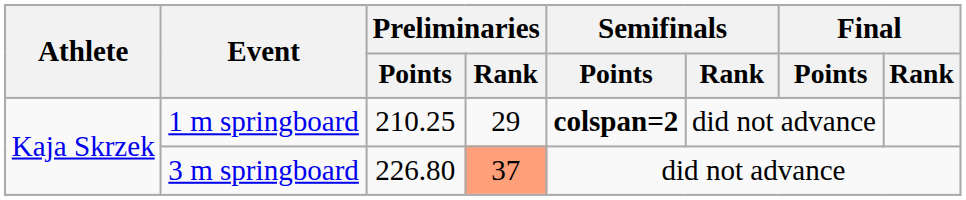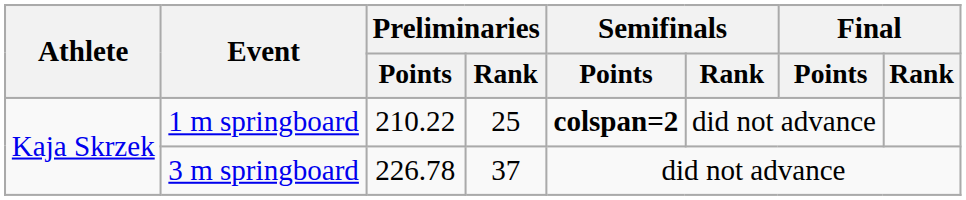(415, 122) 210.25 -> (415, 122) 210.22
(506, 122) 29 -> (506, 122) 25
(415, 170) 226.80 -> (415, 170) 226.78
(506, 170) lightsalmon background -> (506, 170) no background
